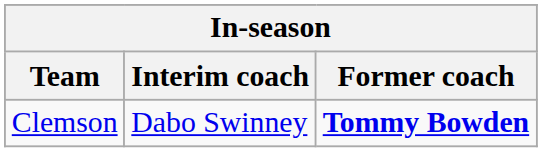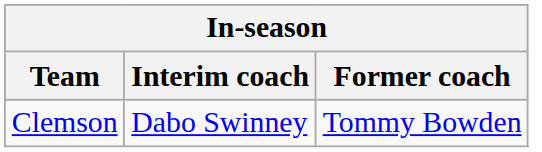(426, 122) bold -> (422, 122) normal
